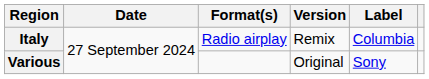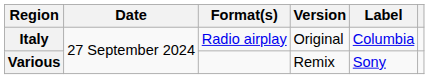(314, 39) Remix -> (319, 39) Original
(319, 62) Original -> (314, 62) Remix
